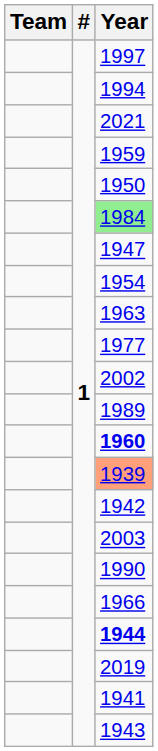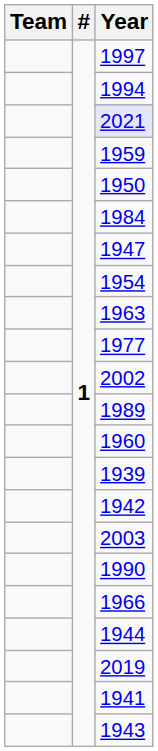(123, 121) no background -> (123, 121) lavender background
(123, 217) lightgreen background -> (123, 217) no background
(123, 441) bold -> (123, 441) normal
(123, 474) lightsalmon background -> (123, 474) no background
(123, 634) bold -> (123, 634) normal
